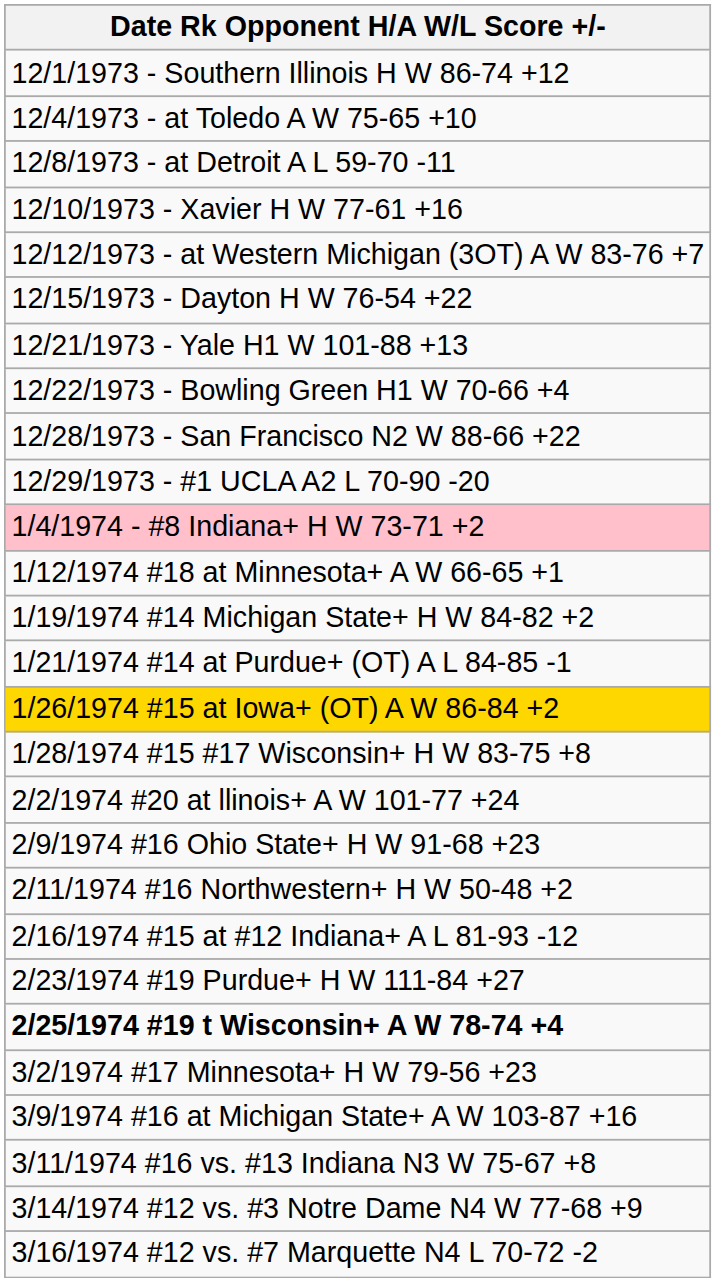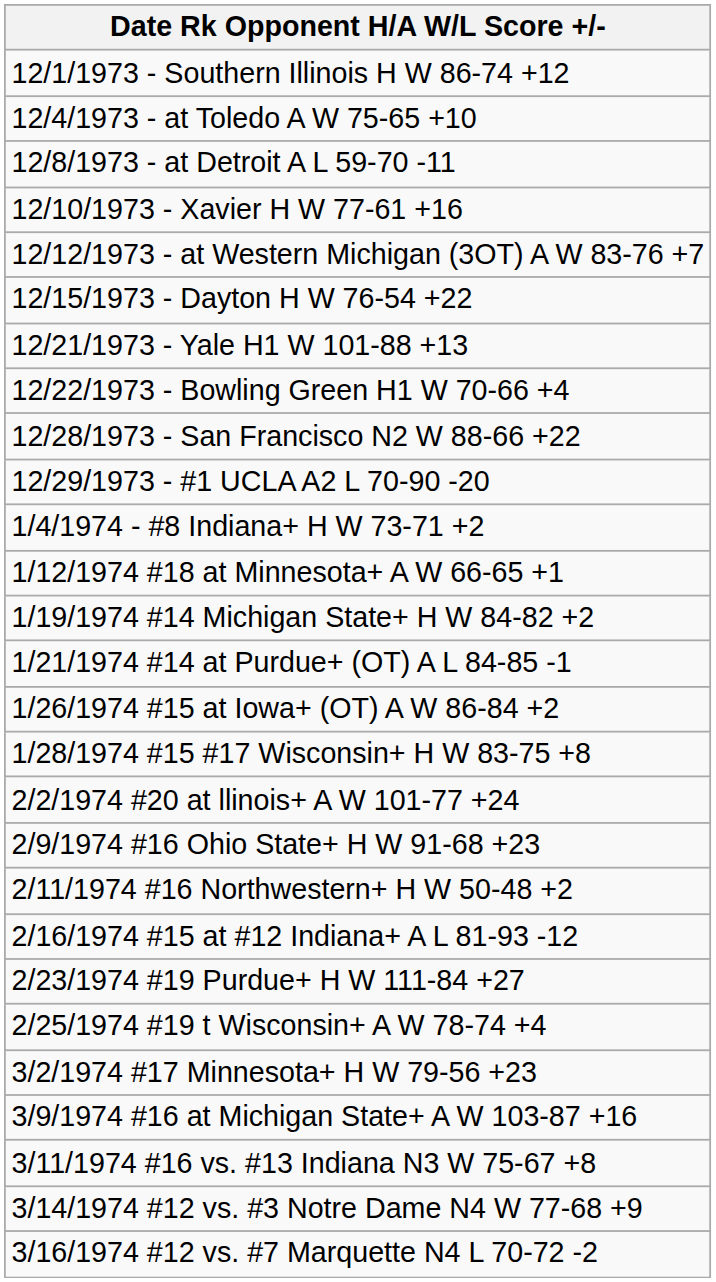(248, 526) pink background -> (248, 526) no background
(285, 708) gold background -> (285, 708) no background
(287, 1026) bold -> (279, 1026) normal
